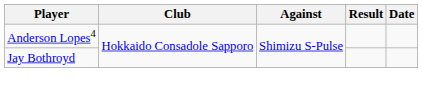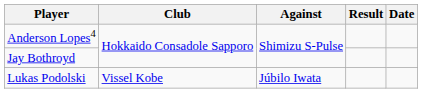+ row: (46, 78)
